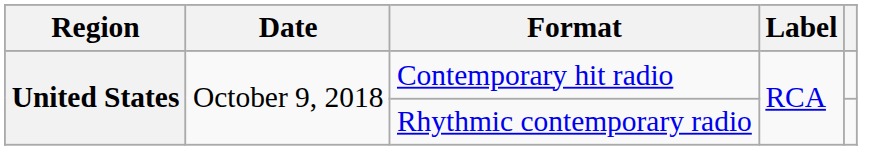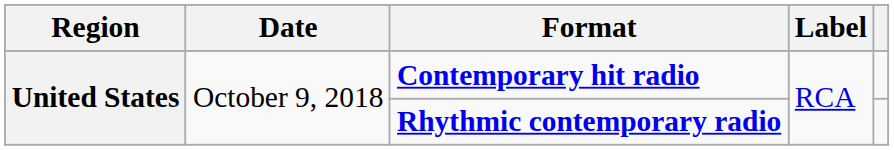(535, 74) normal -> (548, 74) bold
(574, 121) normal -> (589, 121) bold
